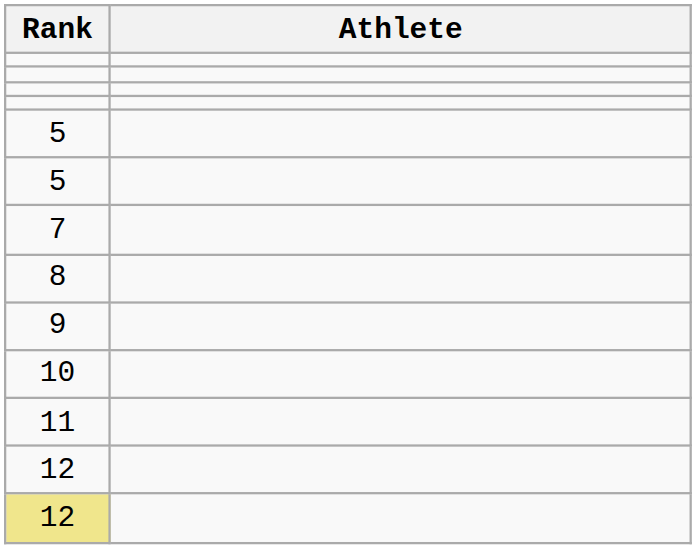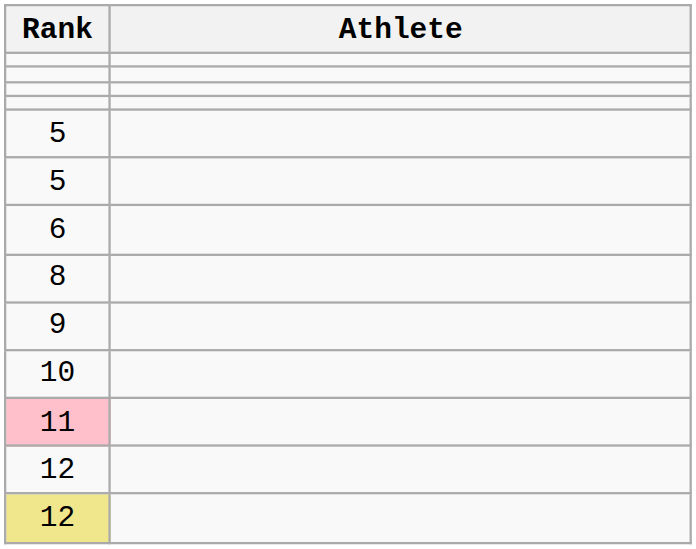(58, 230) 7 -> (58, 230) 6
(58, 422) no background -> (58, 422) pink background
